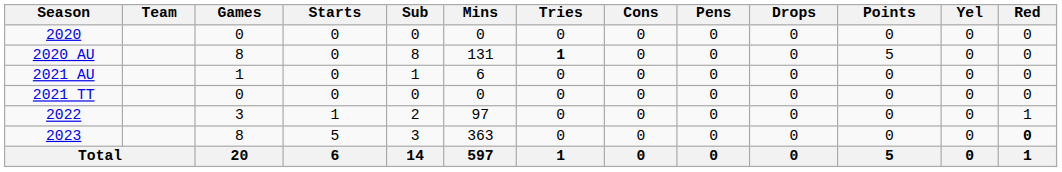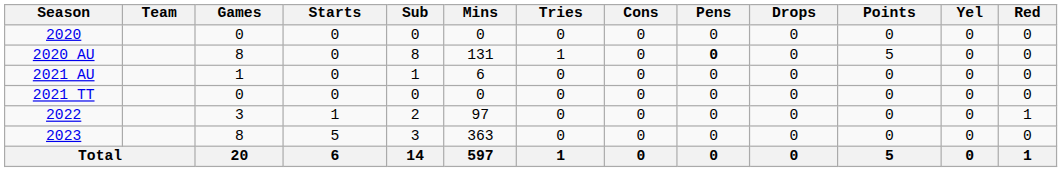(561, 55) bold -> (561, 55) normal
(714, 55) normal -> (714, 55) bold
(1027, 136) bold -> (1027, 136) normal
